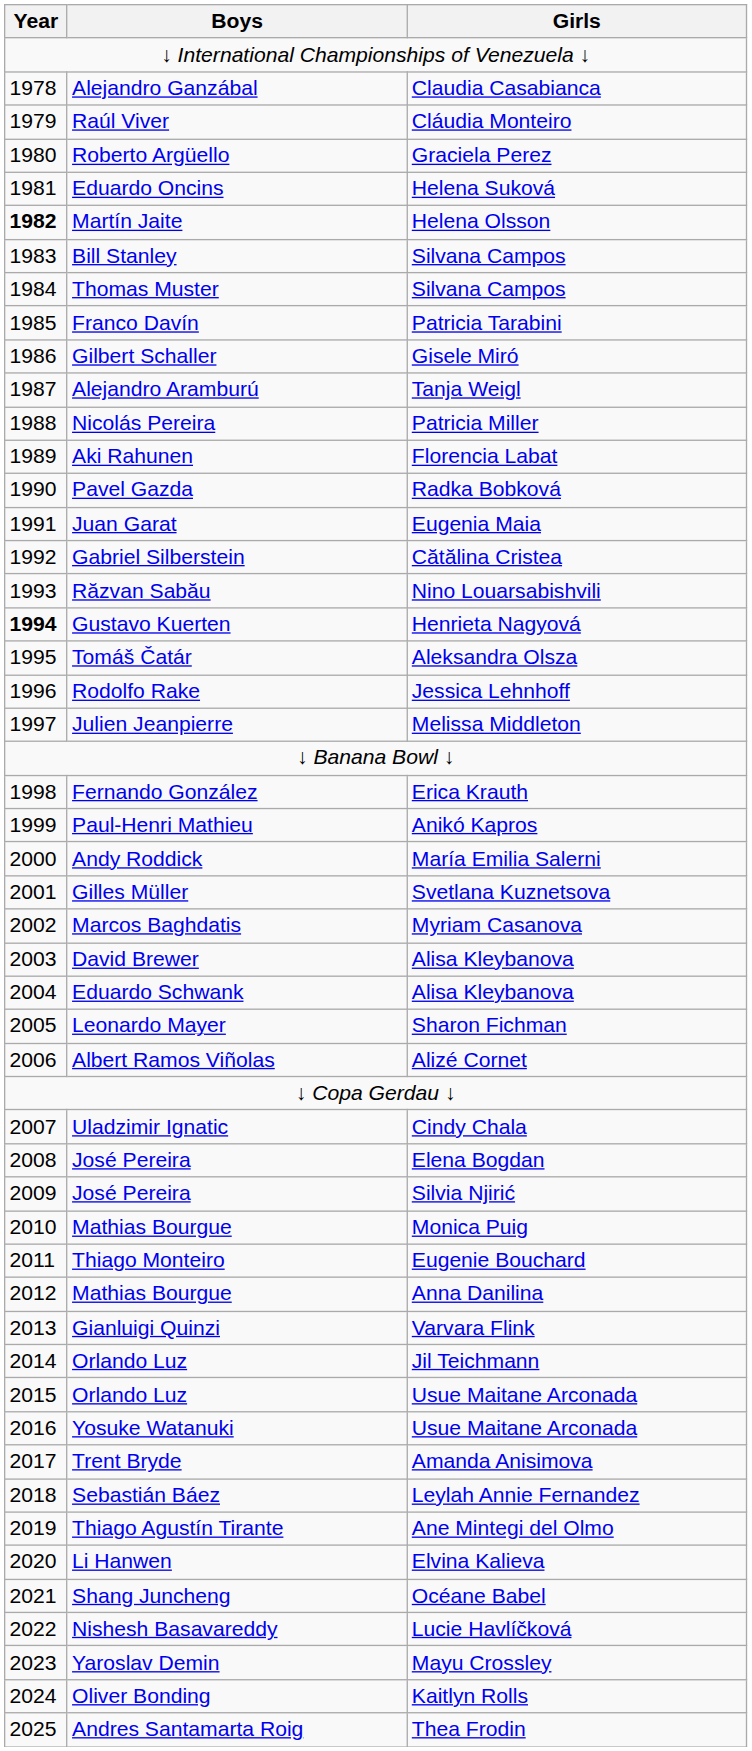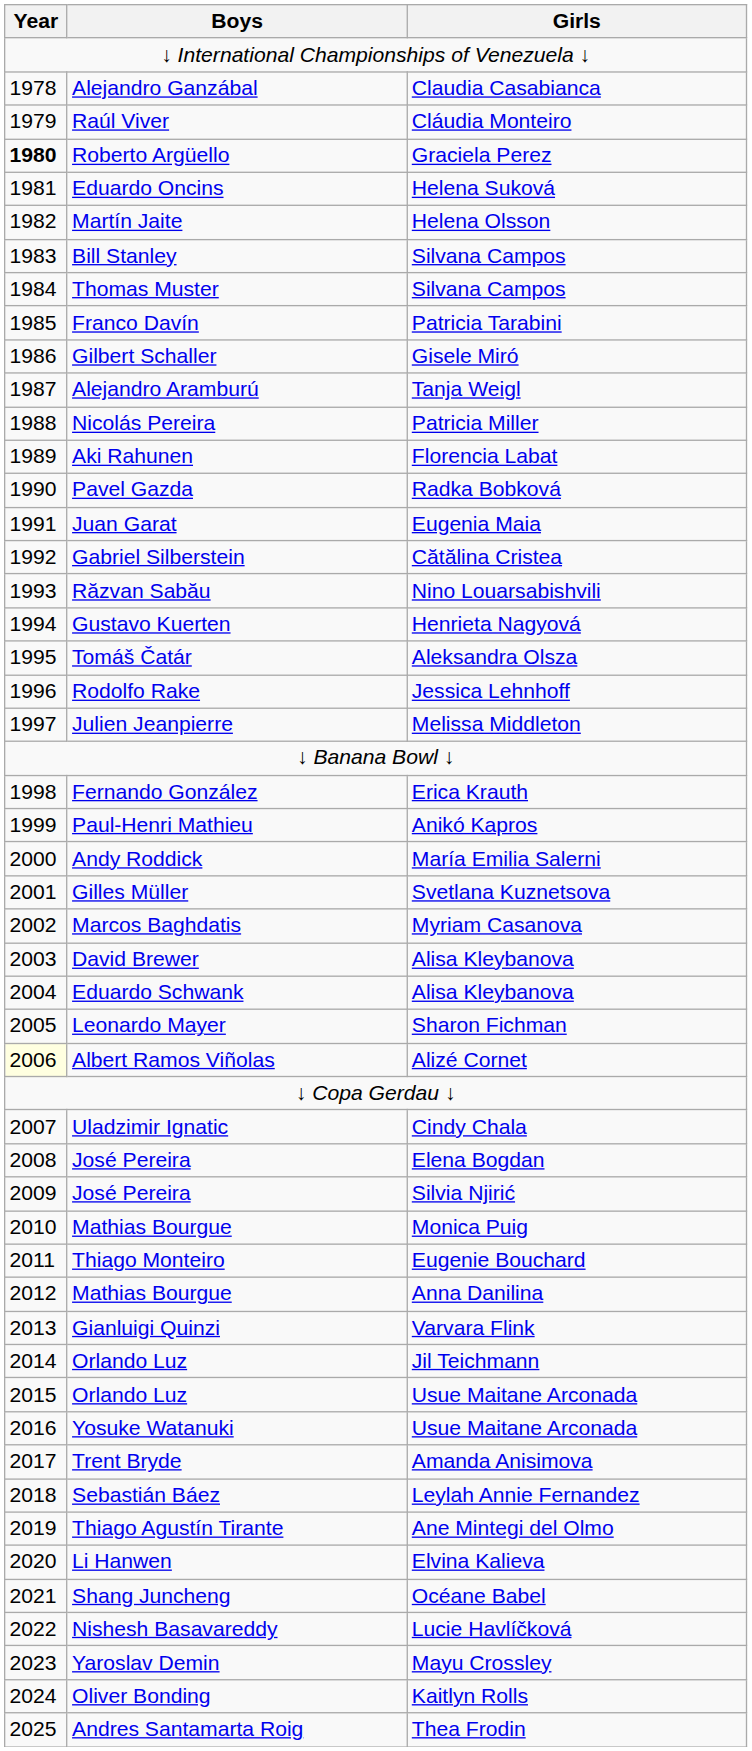(33, 155) normal -> (33, 155) bold
(33, 222) bold -> (33, 222) normal
(33, 624) bold -> (33, 624) normal
(33, 1059) no background -> (33, 1059) lightyellow background
